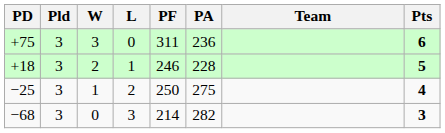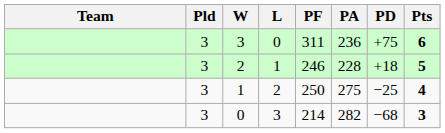columns swapped: (313, 16) <-> (23, 16)
